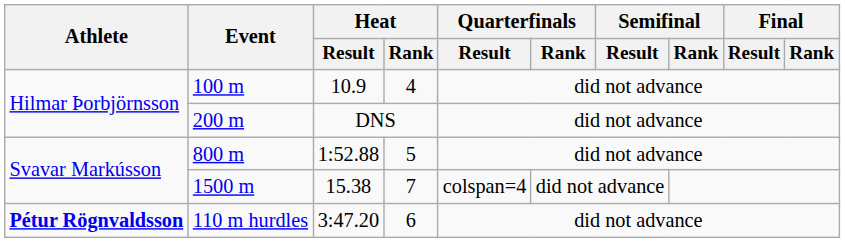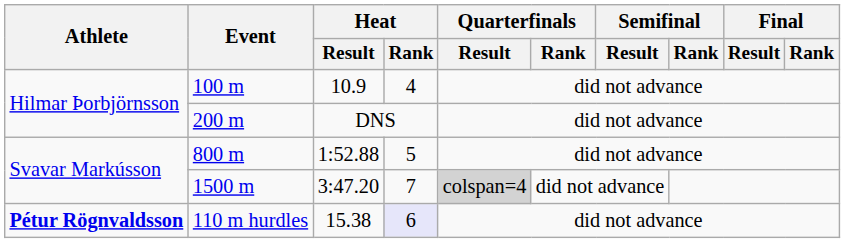(348, 187) 15.38 -> (348, 187) 3:47.20
(485, 187) no background -> (485, 187) lightgrey background
(348, 220) 3:47.20 -> (348, 220) 15.38
(411, 220) no background -> (411, 220) lavender background
